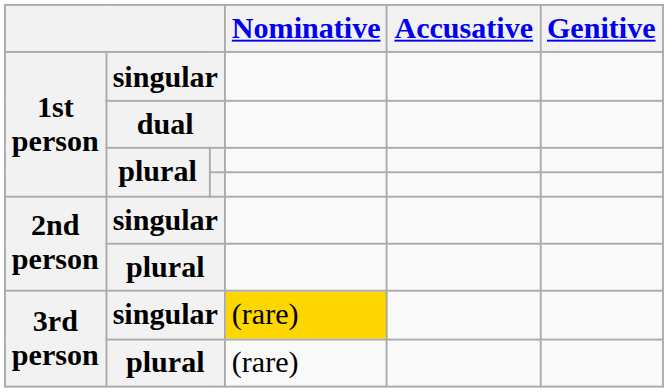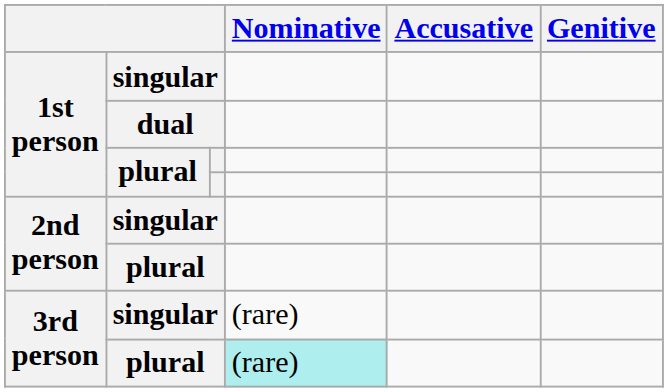(265, 314) gold background -> (265, 314) no background
(265, 362) no background -> (265, 362) paleturquoise background
